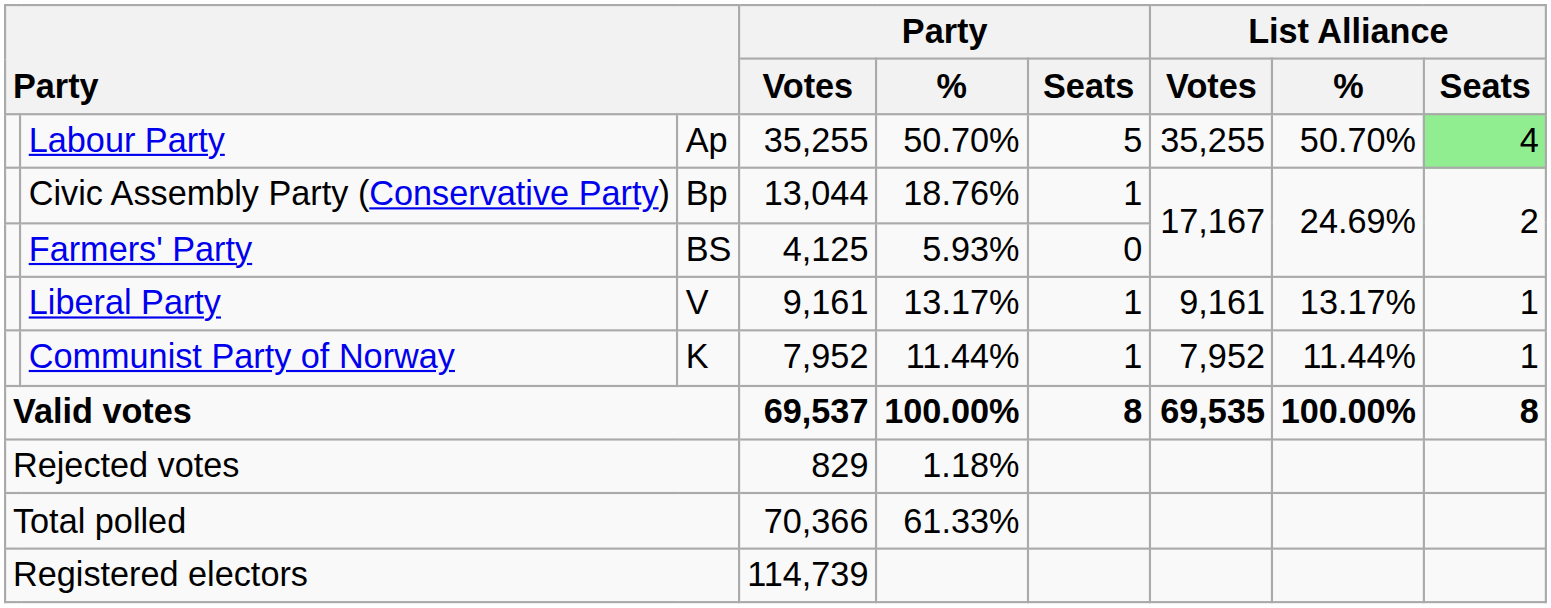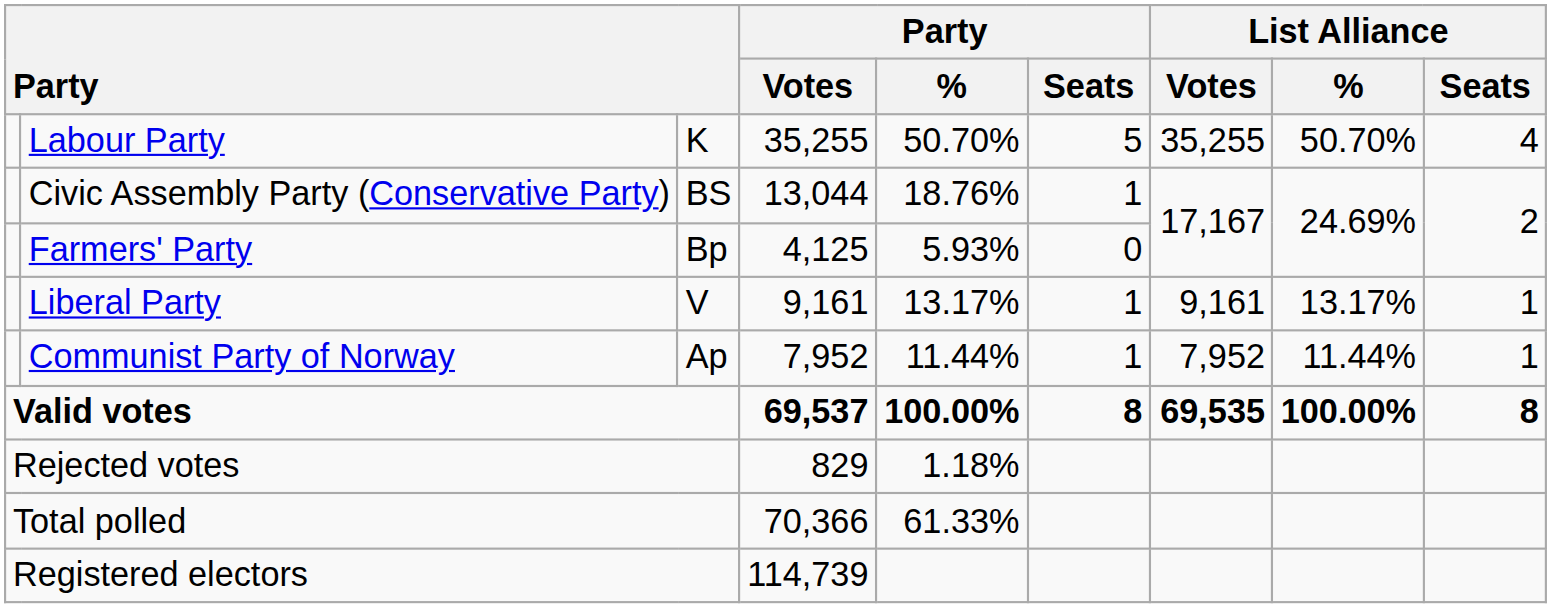(707, 140) Ap -> (697, 140) K
(1529, 140) lightgreen background -> (1529, 140) no background
(707, 194) Bp -> (709, 194) BS
(709, 248) BS -> (707, 248) Bp
(697, 357) K -> (707, 357) Ap
